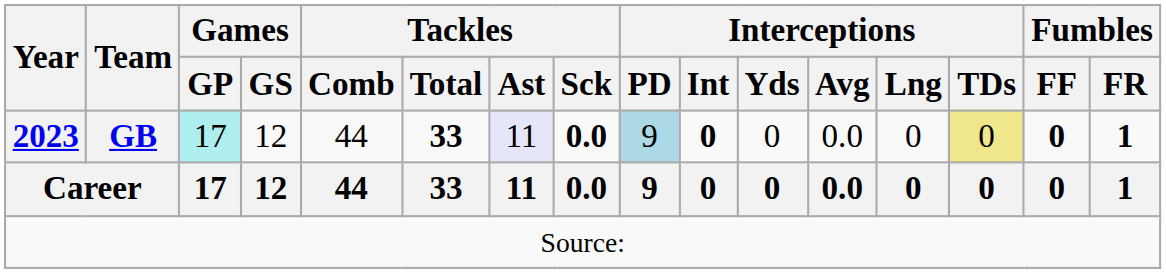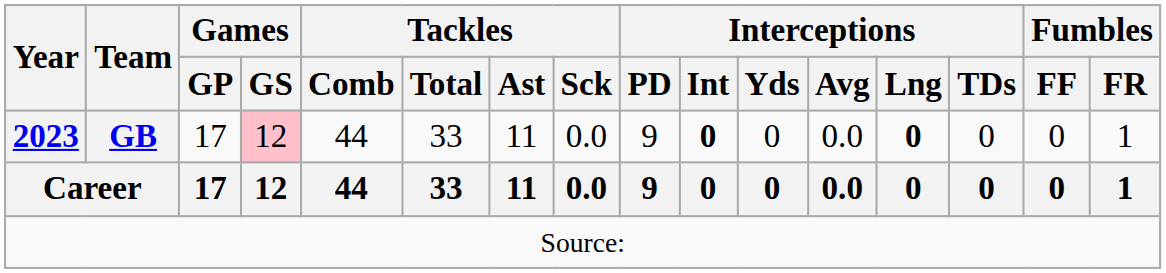(210, 135) paleturquoise background -> (210, 135) no background
(271, 135) no background -> (271, 135) pink background
(446, 135) bold -> (446, 135) normal
(521, 135) lavender background -> (521, 135) no background
(586, 135) bold -> (586, 135) normal
(649, 135) lightblue background -> (649, 135) no background
(913, 135) normal -> (913, 135) bold
(987, 135) khaki background -> (987, 135) no background
(1057, 135) bold -> (1057, 135) normal
(1125, 135) bold -> (1125, 135) normal
